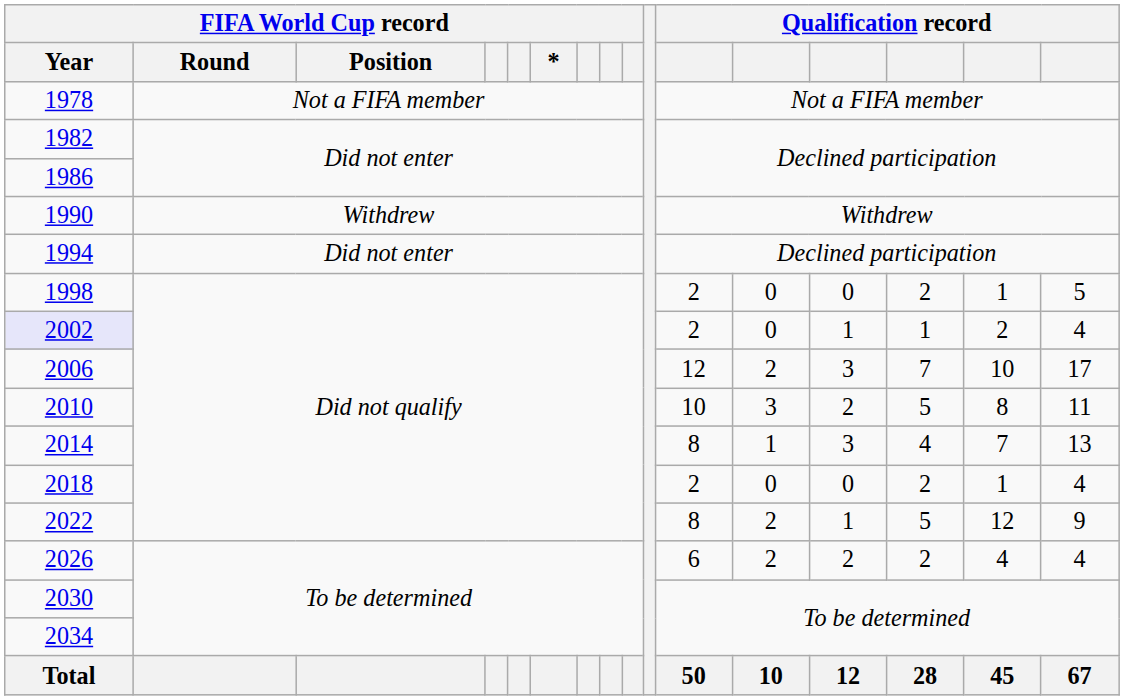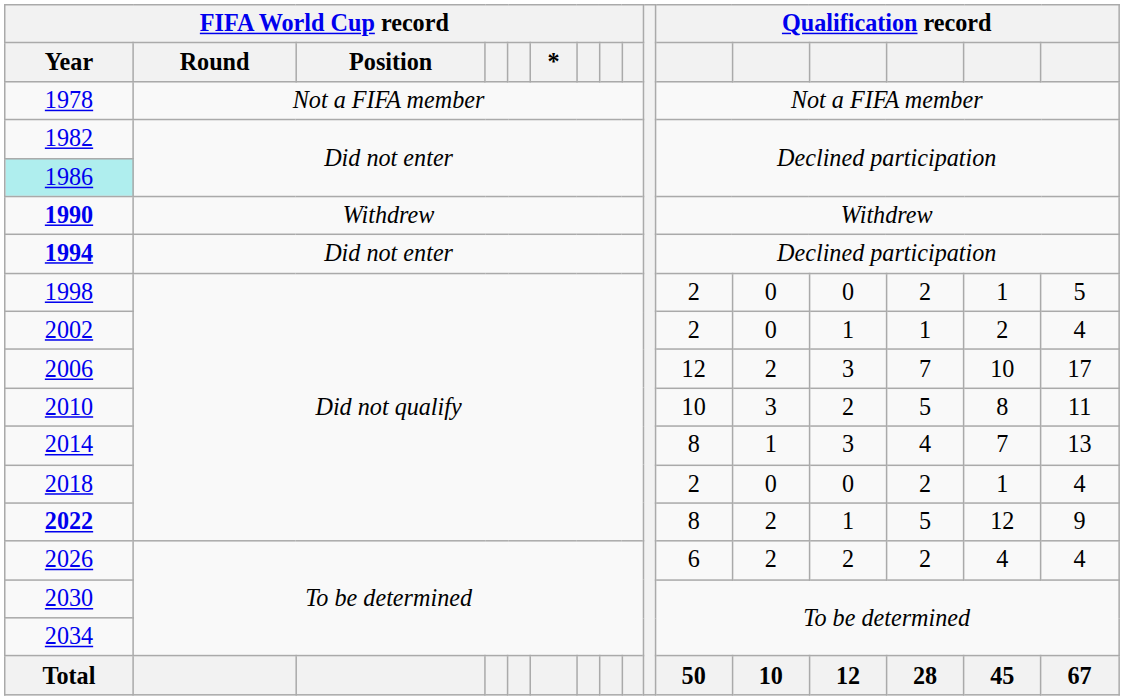(69, 176) no background -> (69, 176) paleturquoise background
(69, 215) normal -> (69, 215) bold
(69, 253) normal -> (69, 253) bold
(69, 330) lavender background -> (69, 330) no background
(69, 521) normal -> (69, 521) bold
